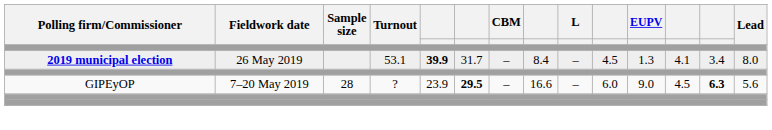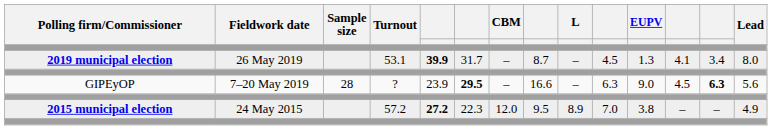(541, 60) 8.4 -> (541, 60) 8.7
(610, 84) 6.0 -> (610, 84) 6.3
+ row: (110, 109)
